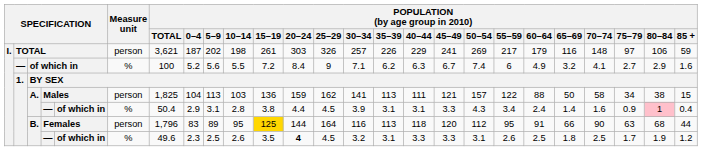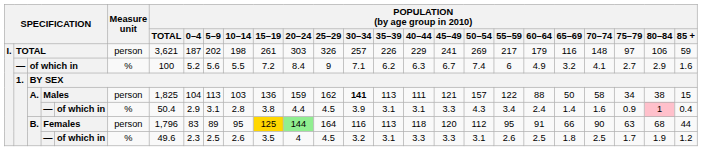(359, 94) normal -> (359, 94) bold
(298, 123) no background -> (298, 123) lightgreen background
(298, 138) bold -> (298, 138) normal
